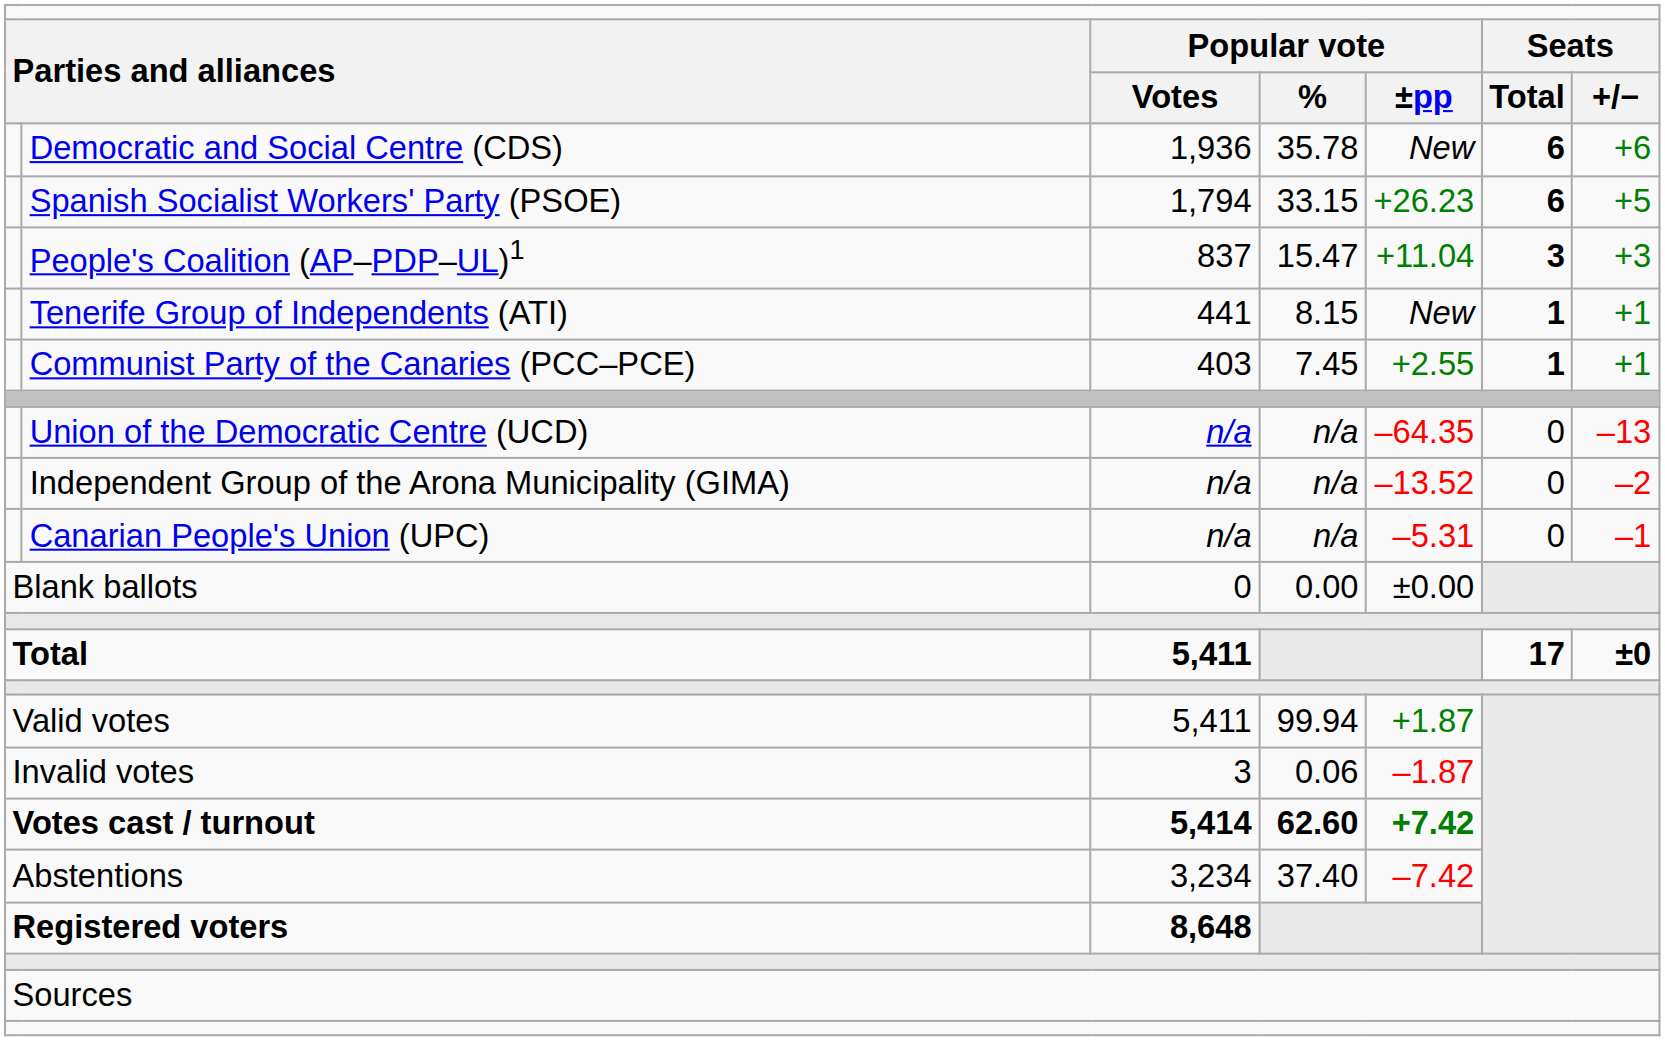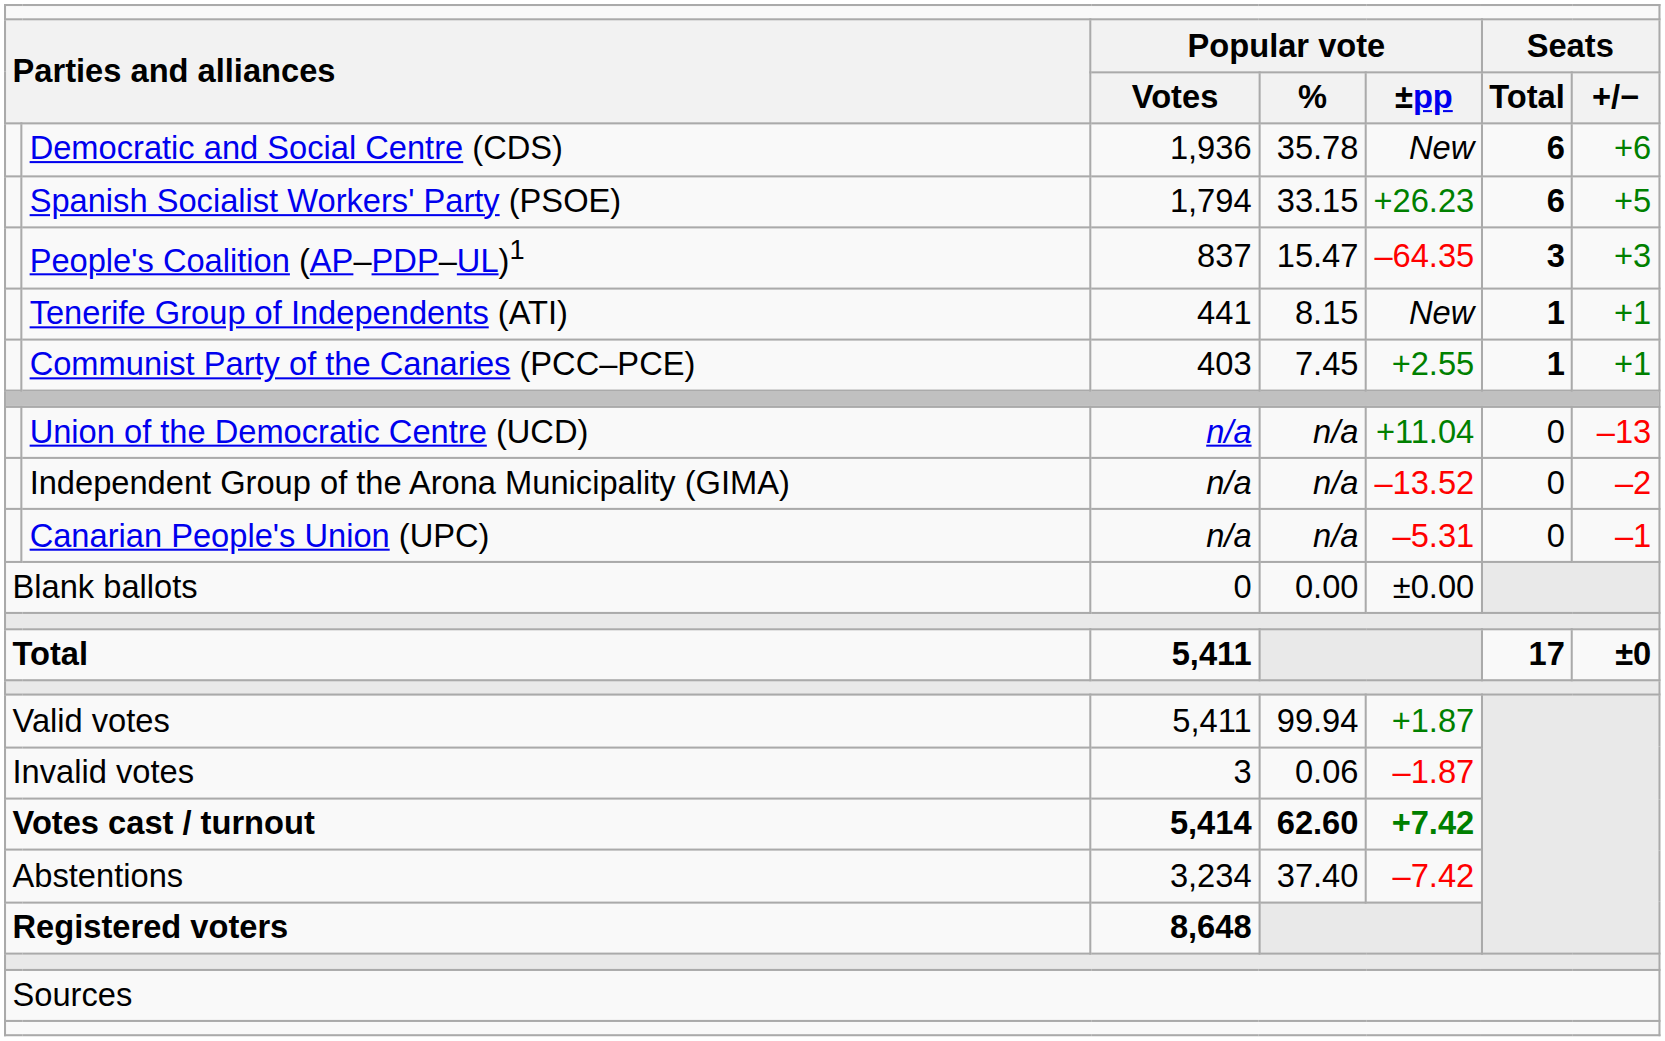(1425, 256) +11.04 -> (1424, 256) –64.35
(1424, 431) –64.35 -> (1425, 431) +11.04
